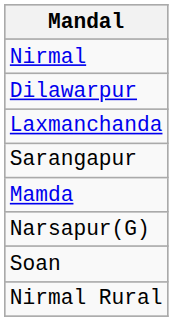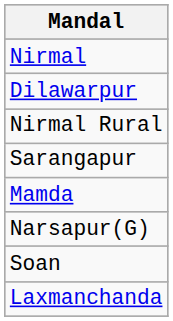(86, 126) Laxmanchanda -> (86, 126) Nirmal Rural
(86, 298) Nirmal Rural -> (86, 298) Laxmanchanda
